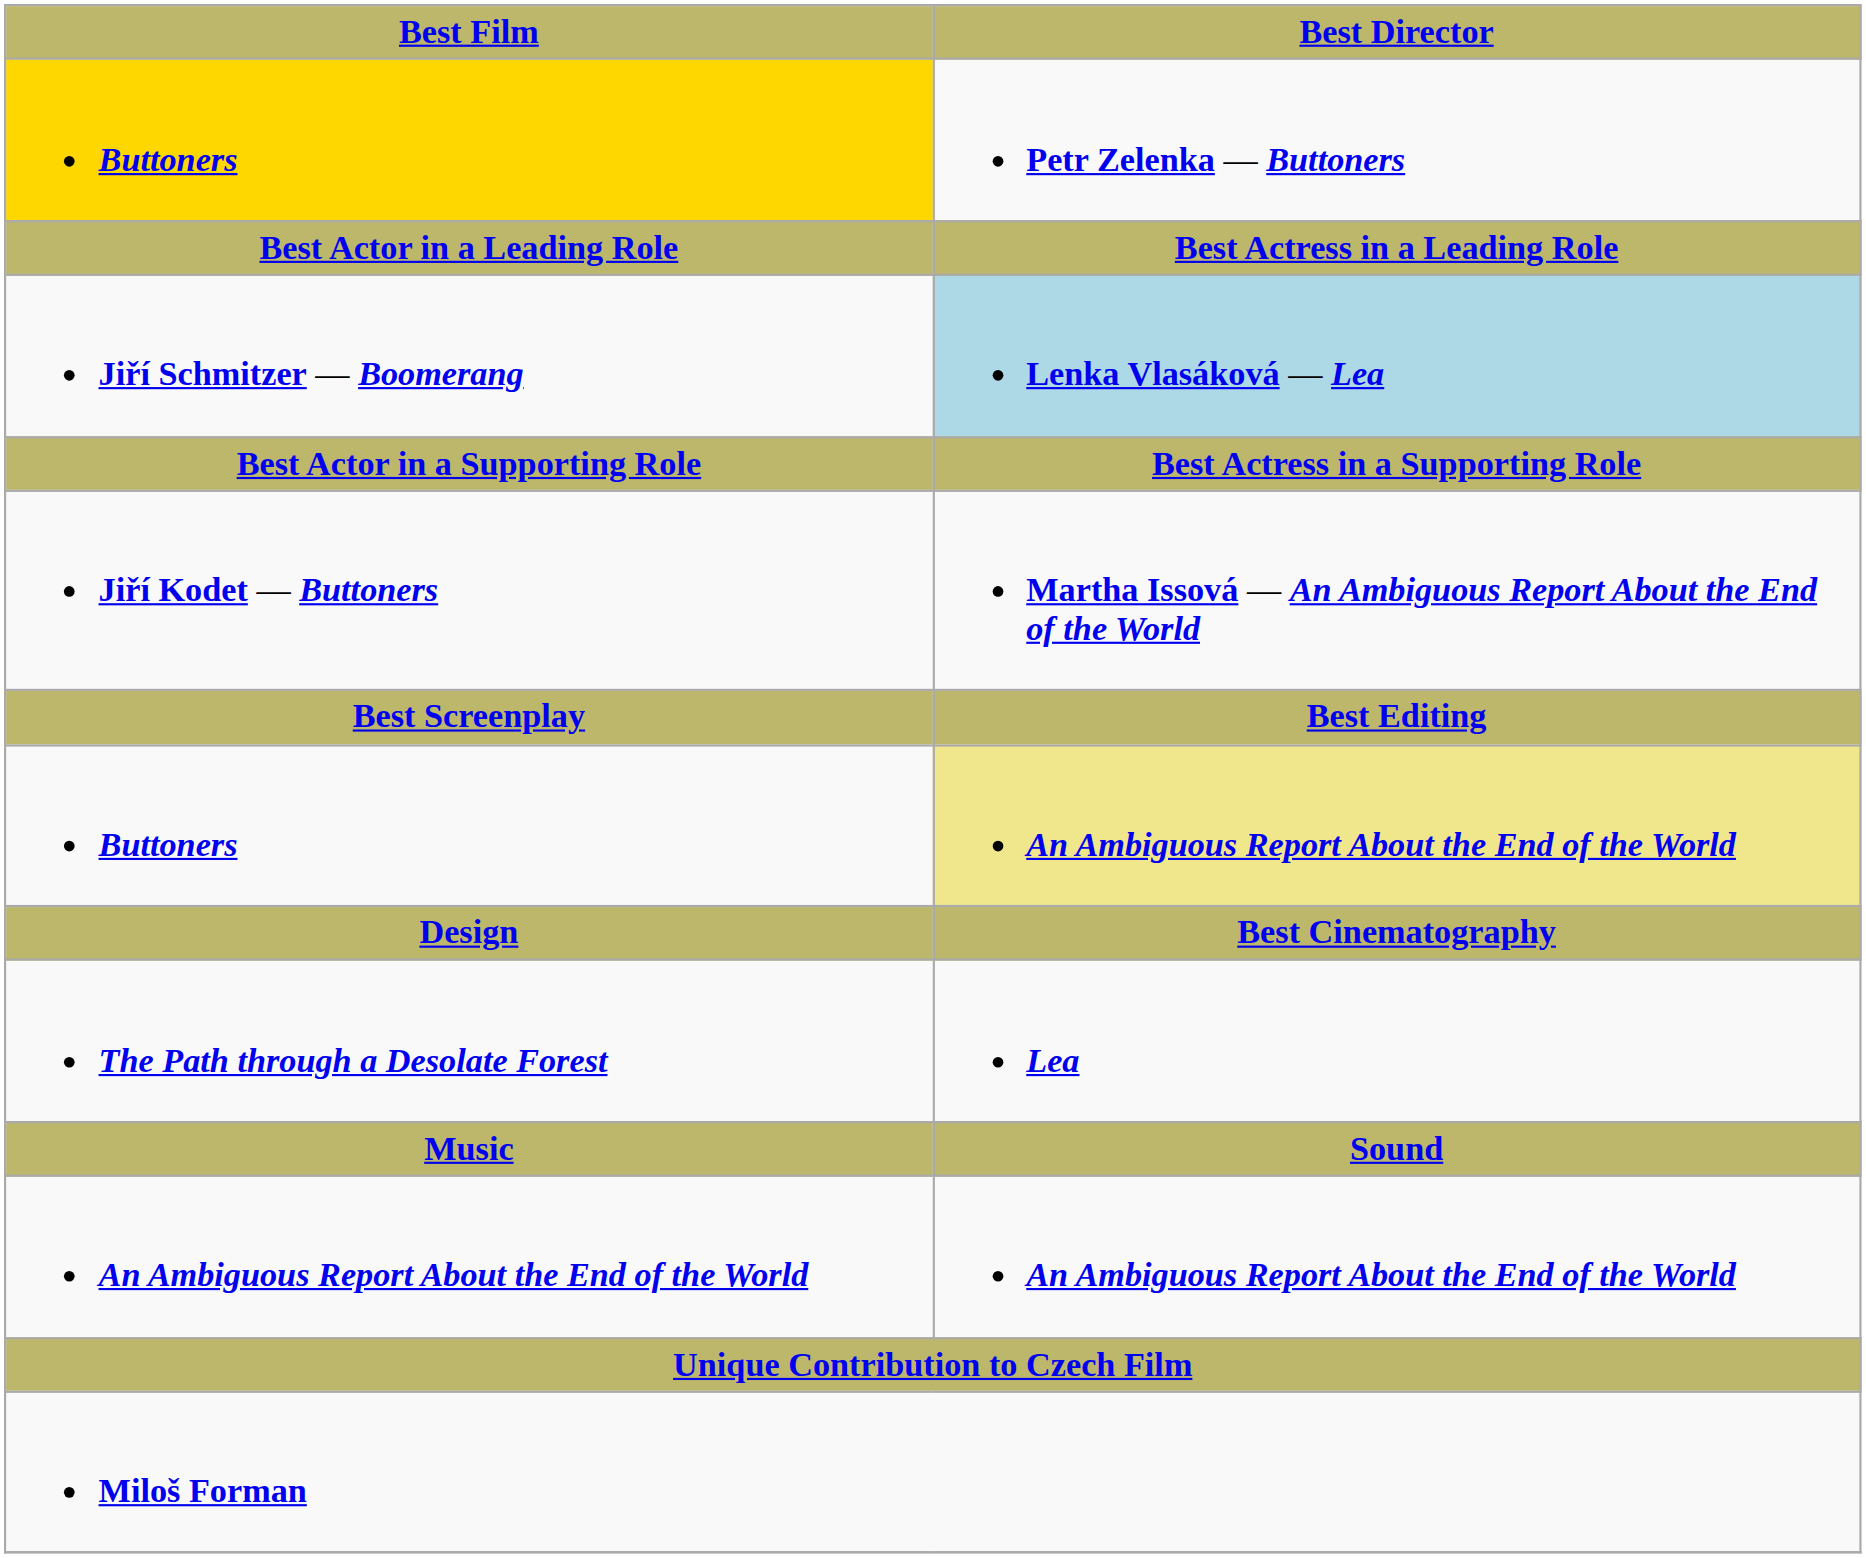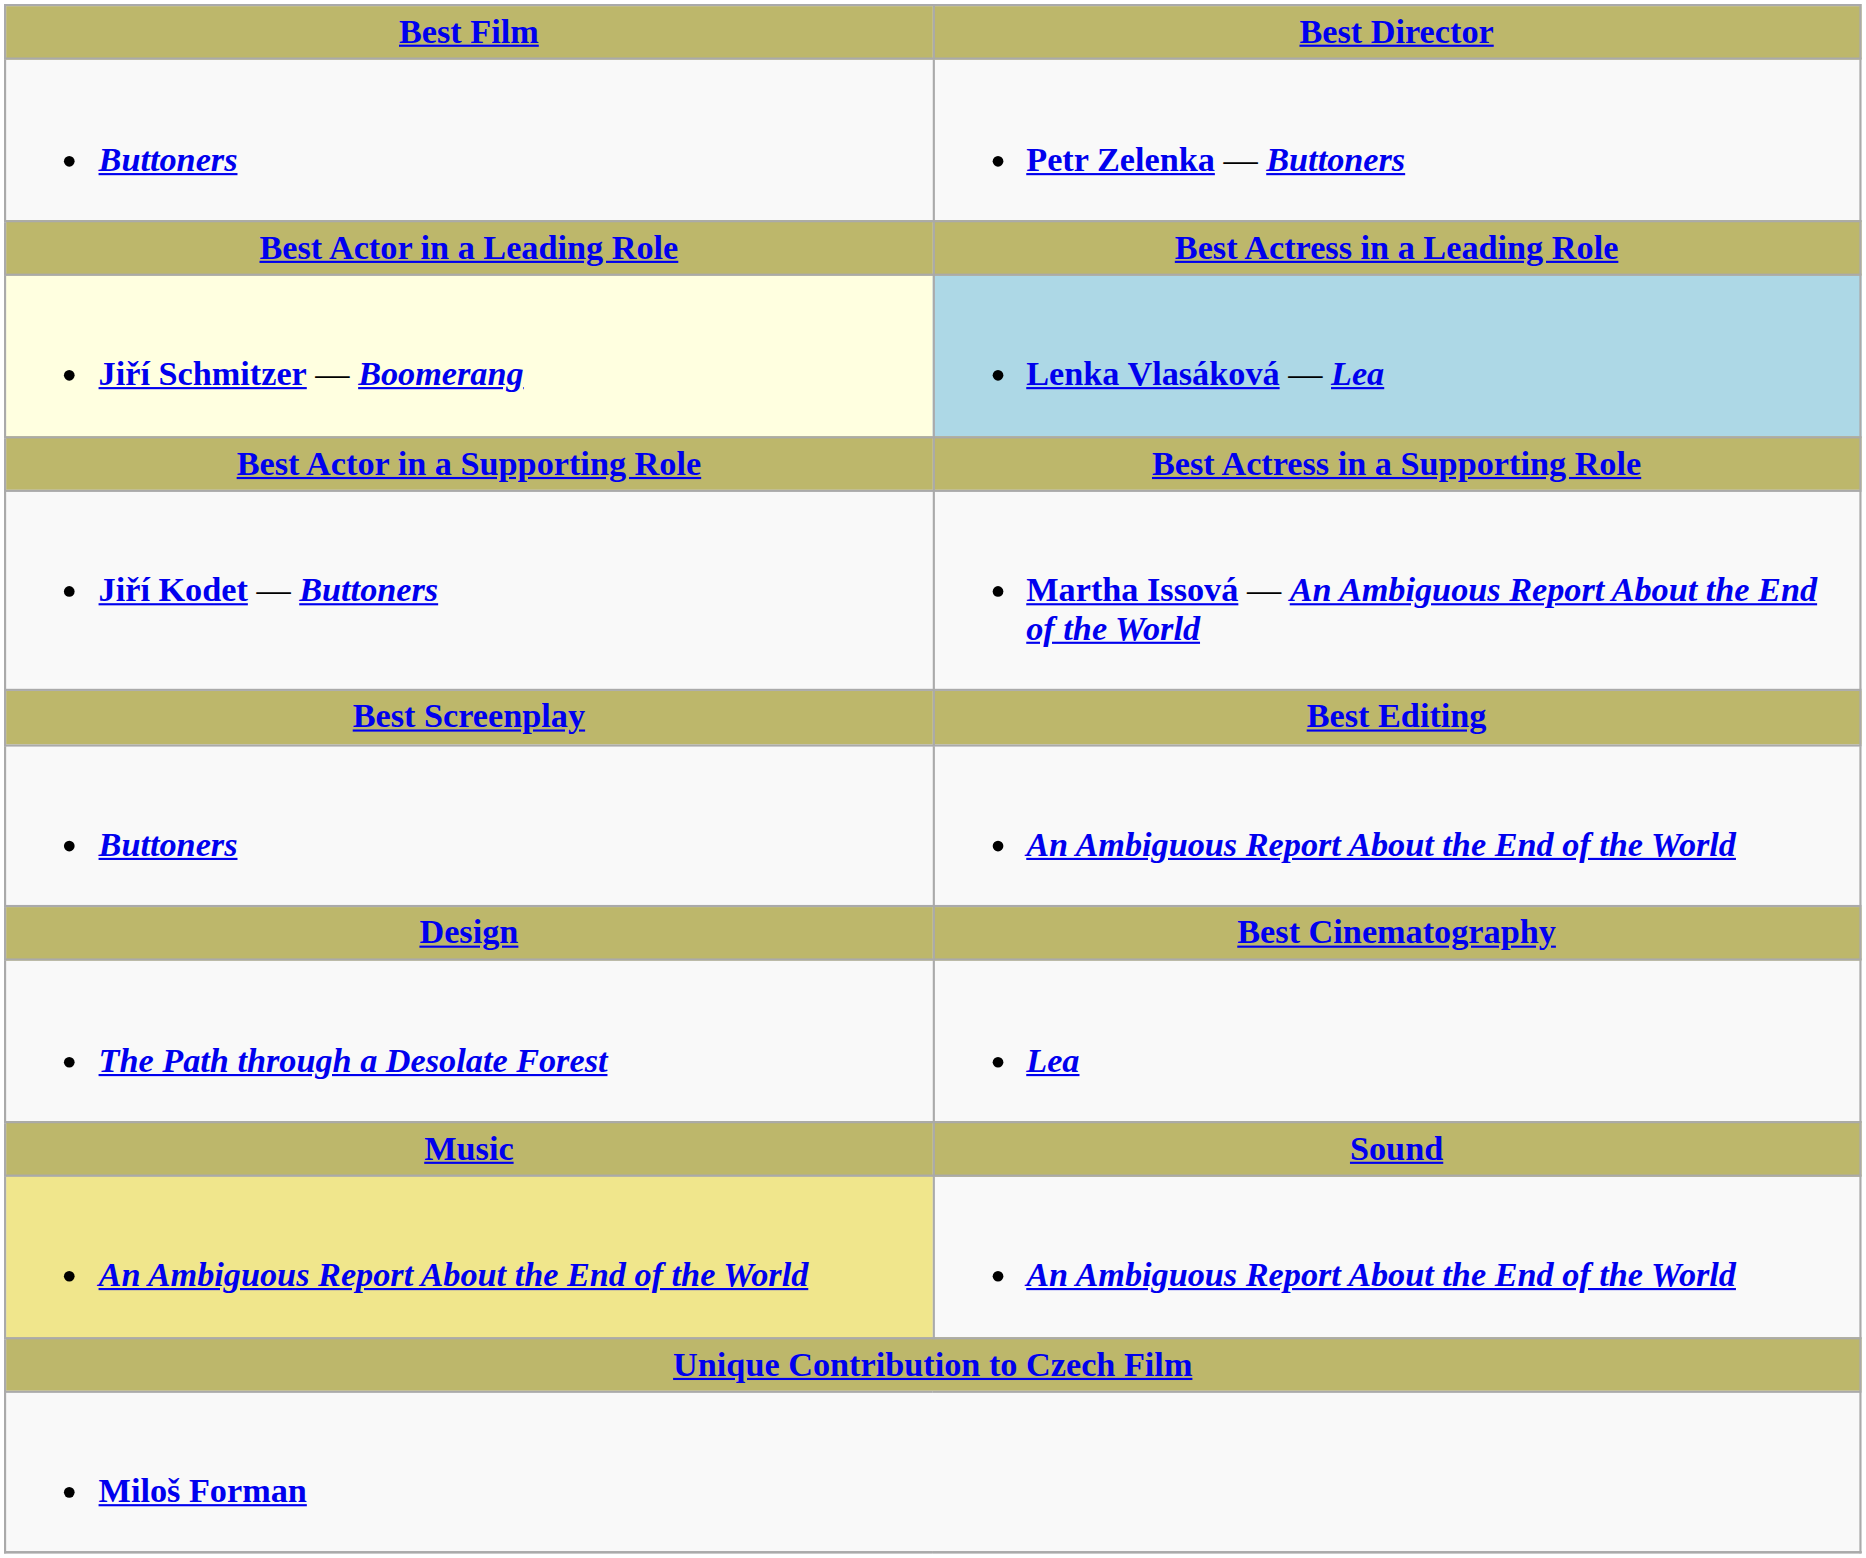(469, 159) gold background -> (469, 159) no background
(469, 375) no background -> (469, 375) lightyellow background
(1397, 845) khaki background -> (1397, 845) no background
(469, 1276) no background -> (469, 1276) khaki background
